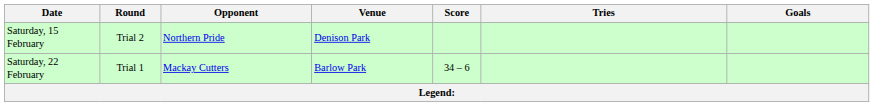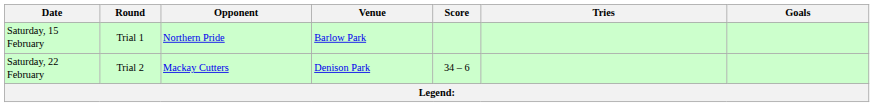(130, 37) Trial 2 -> (130, 37) Trial 1
(342, 37) Denison Park -> (340, 37) Barlow Park
(130, 68) Trial 1 -> (130, 68) Trial 2
(340, 68) Barlow Park -> (342, 68) Denison Park
